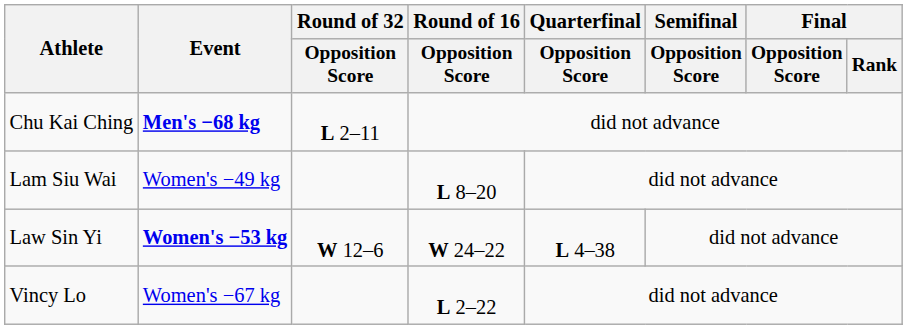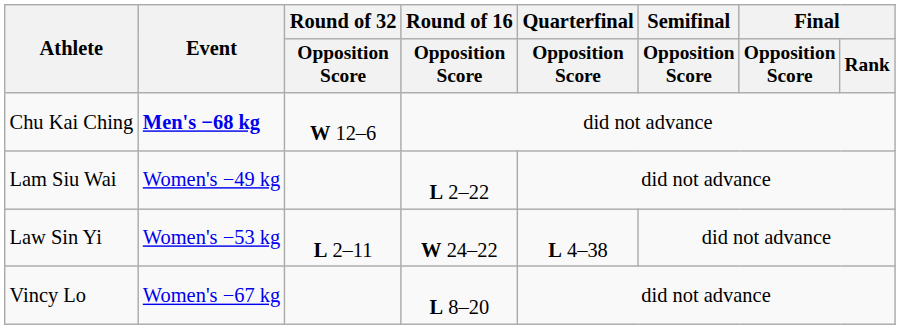(350, 134) L 2–11 -> (343, 134) W 12–6
(467, 192) L 8–20 -> (459, 192) L 2–22
(215, 237) bold -> (211, 237) normal
(350, 249) W 12–6 -> (343, 249) L 2–11
(467, 307) L 2–22 -> (459, 307) L 8–20
